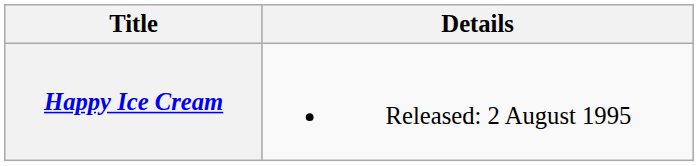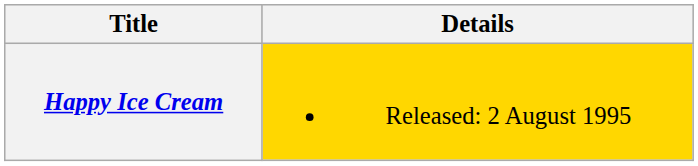(478, 116) no background -> (478, 116) gold background
